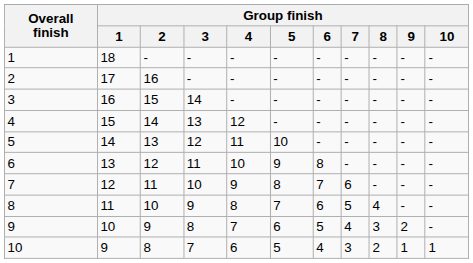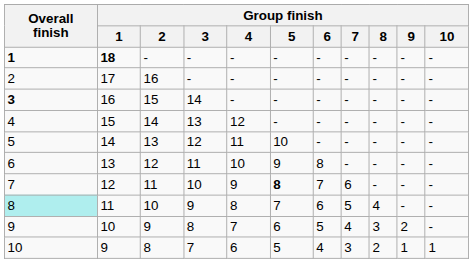(11, 58) normal -> (11, 58) bold
(108, 58) normal -> (108, 58) bold
(11, 100) normal -> (11, 100) bold
(277, 185) normal -> (277, 185) bold
(11, 206) no background -> (11, 206) paleturquoise background
